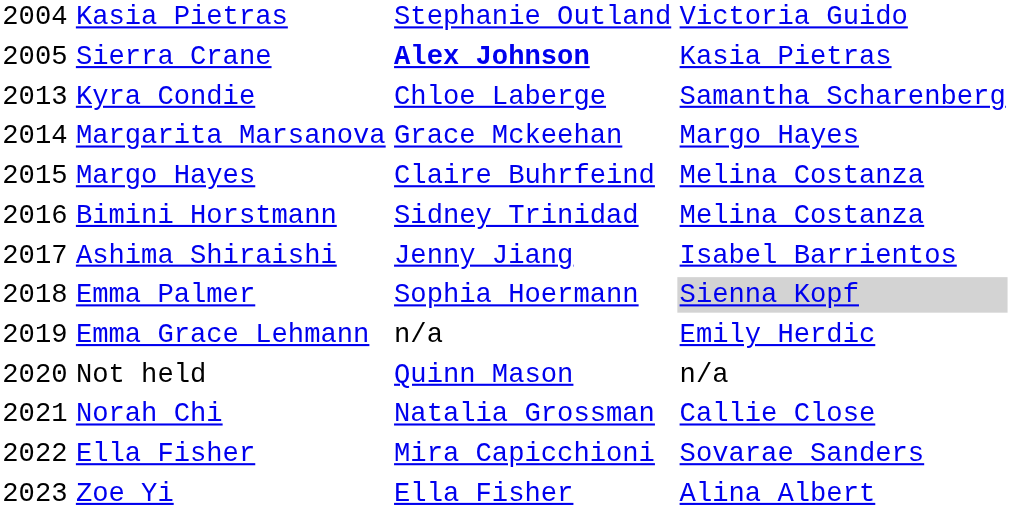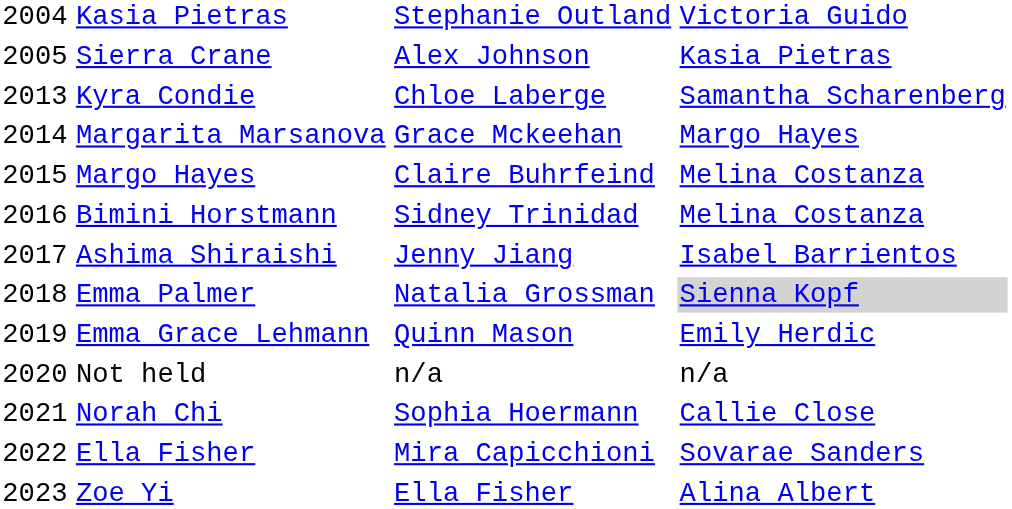(492, 57) bold -> (492, 57) normal
(516, 295) Sophia Hoermann -> (524, 295) Natalia Grossman
(419, 335) n/a -> (484, 335) Quinn Mason
(484, 374) Quinn Mason -> (419, 374) n/a
(524, 414) Natalia Grossman -> (516, 414) Sophia Hoermann
